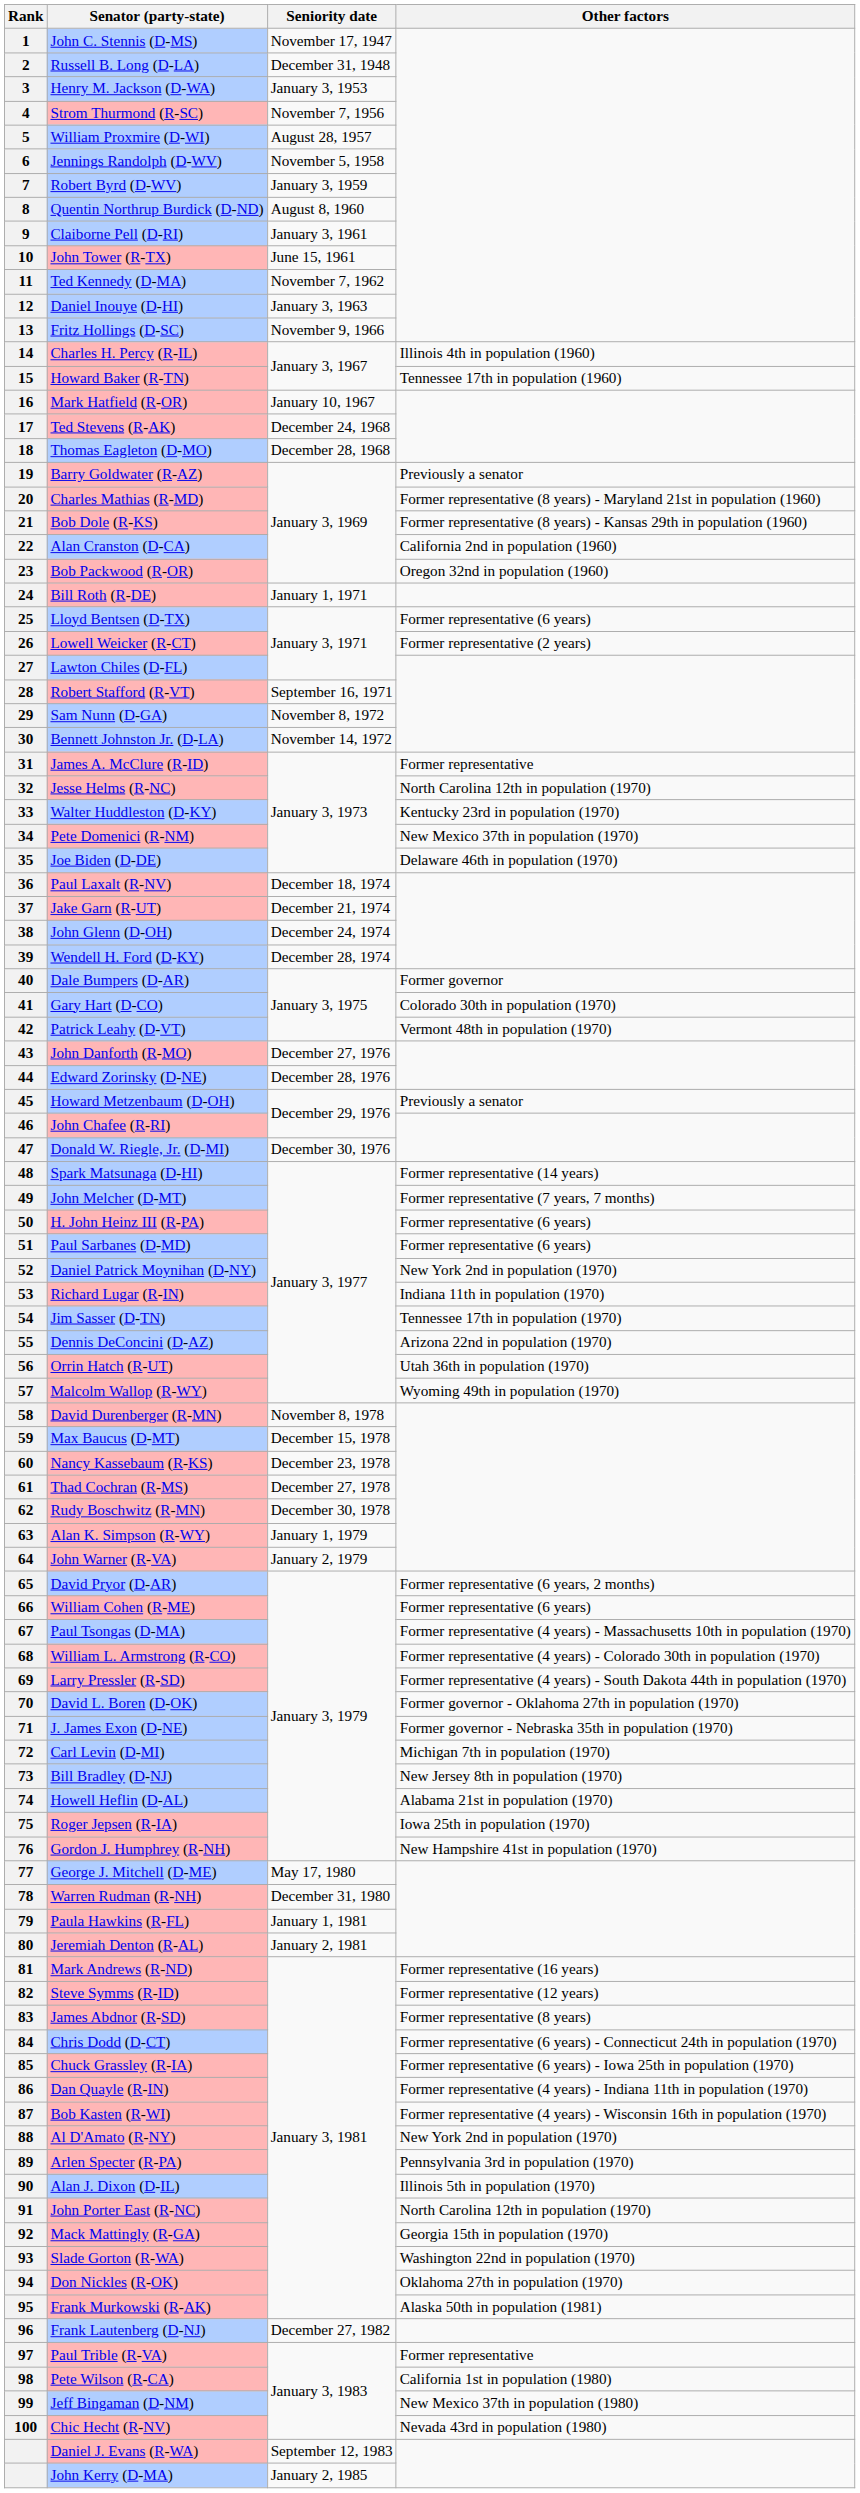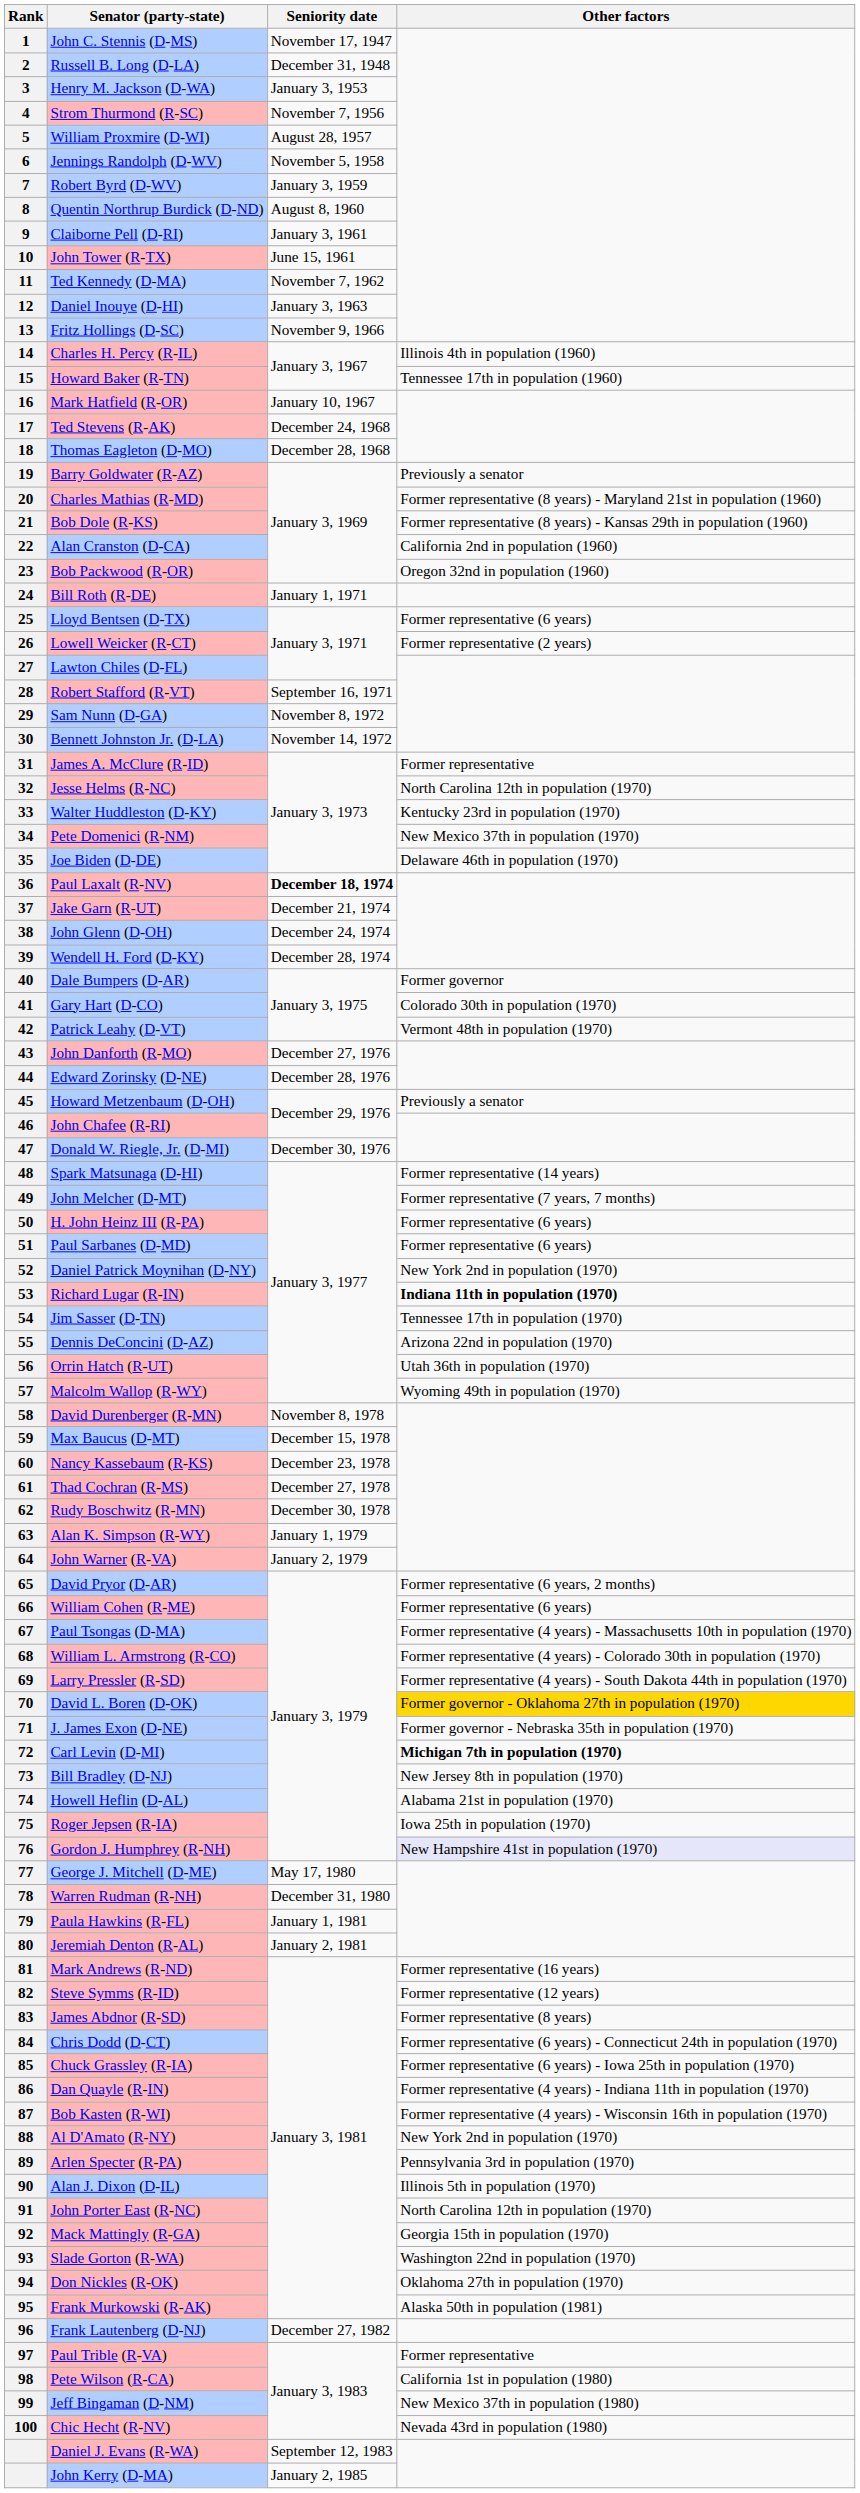(330, 884) normal -> (332, 884) bold
(502, 1294) normal -> (509, 1294) bold
(569, 1703) no background -> (570, 1703) gold background
(505, 1752) normal -> (511, 1752) bold
(528, 1848) no background -> (529, 1848) lavender background
